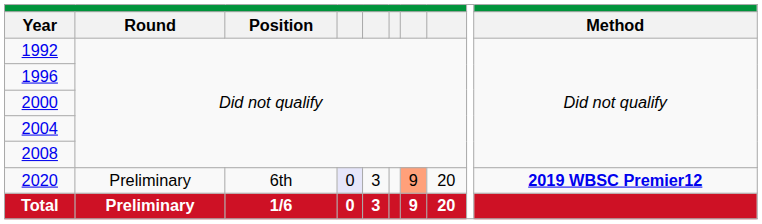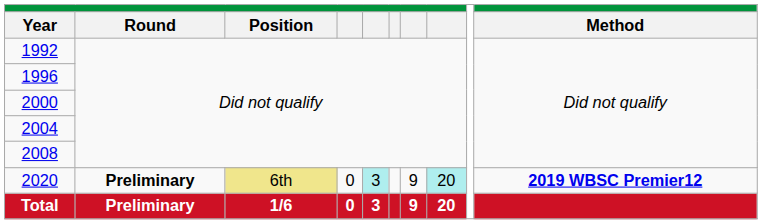(150, 180) normal -> (150, 180) bold
(281, 180) no background -> (281, 180) khaki background
(350, 180) lavender background -> (350, 180) no background
(376, 180) no background -> (376, 180) paleturquoise background
(413, 180) lightsalmon background -> (413, 180) no background
(446, 180) no background -> (446, 180) paleturquoise background
